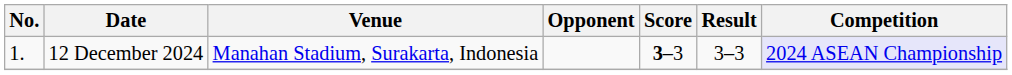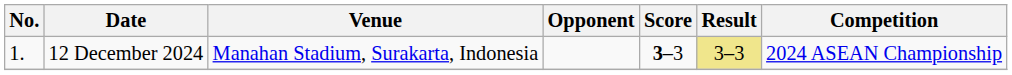(729, 52) no background -> (729, 52) khaki background
(884, 52) lavender background -> (884, 52) no background
